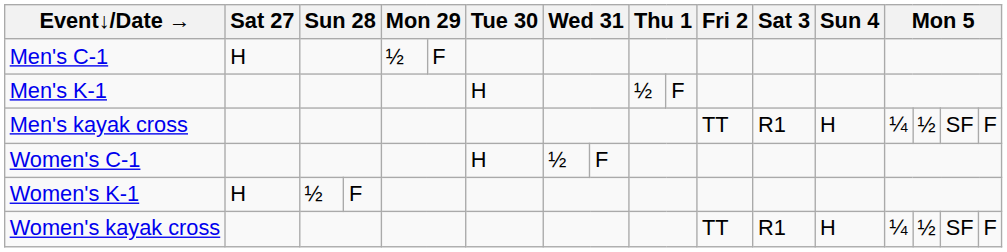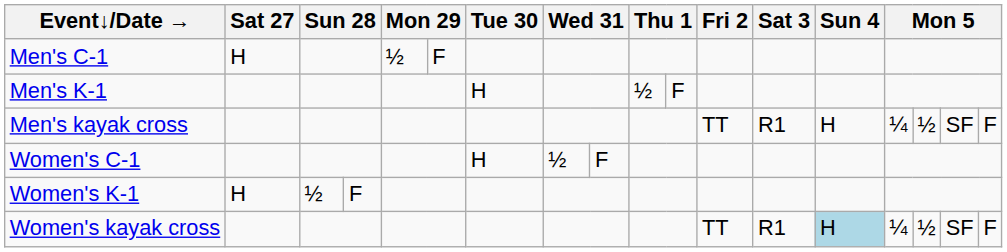(828, 228) no background -> (828, 228) lightblue background
